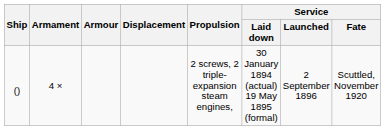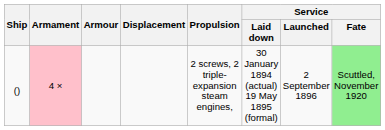(55, 85) no background -> (55, 85) pink background
(356, 85) no background -> (356, 85) lightgreen background
